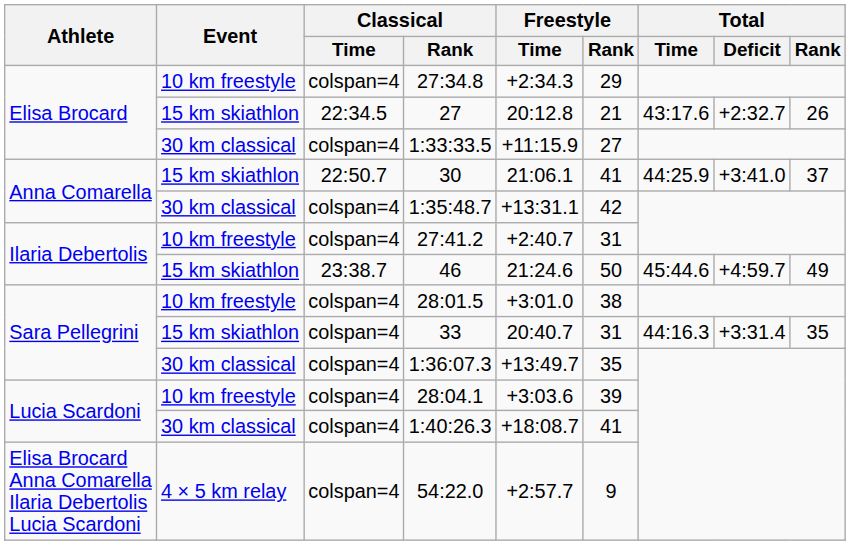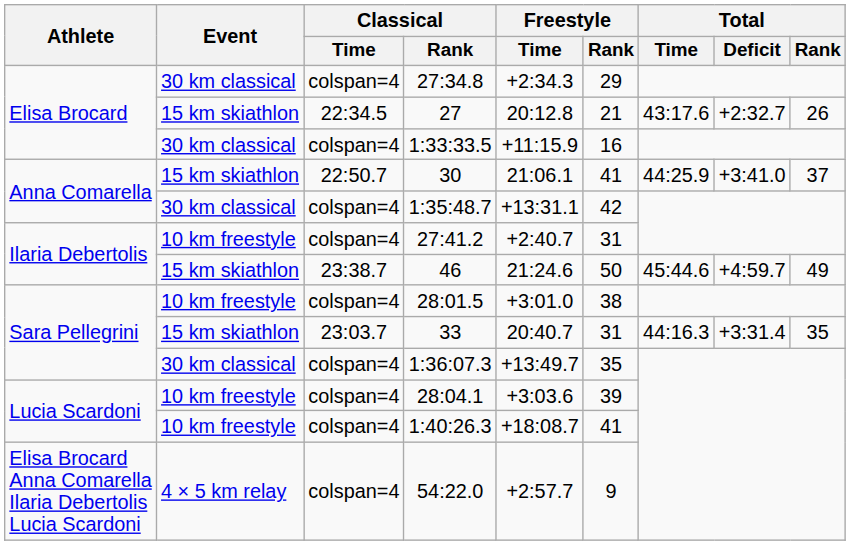(228, 82) 10 km freestyle -> (228, 82) 30 km classical
(611, 145) 27 -> (611, 145) 16
(354, 333) colspan=4 -> (354, 333) 23:03.7
(228, 427) 30 km classical -> (228, 427) 10 km freestyle
